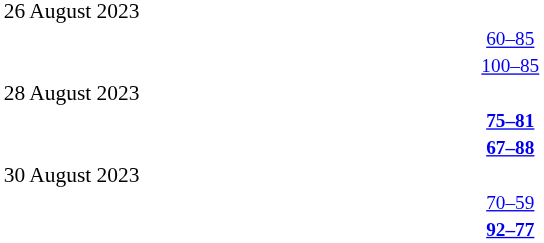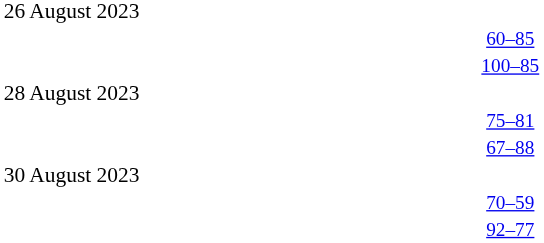(510, 120) bold -> (510, 120) normal
(510, 147) bold -> (510, 147) normal
(510, 229) bold -> (510, 229) normal
